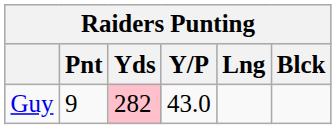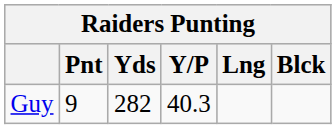(133, 103) pink background -> (133, 103) no background
(189, 103) 43.0 -> (189, 103) 40.3
